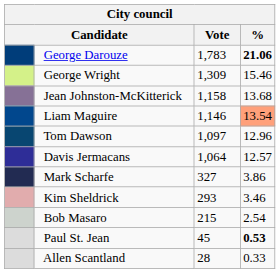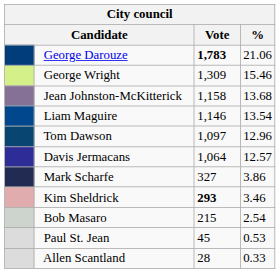(212, 55) normal -> (212, 55) bold
(258, 55) bold -> (258, 55) normal
(258, 116) lightsalmon background -> (258, 116) no background
(207, 197) normal -> (207, 197) bold
(254, 237) bold -> (254, 237) normal
